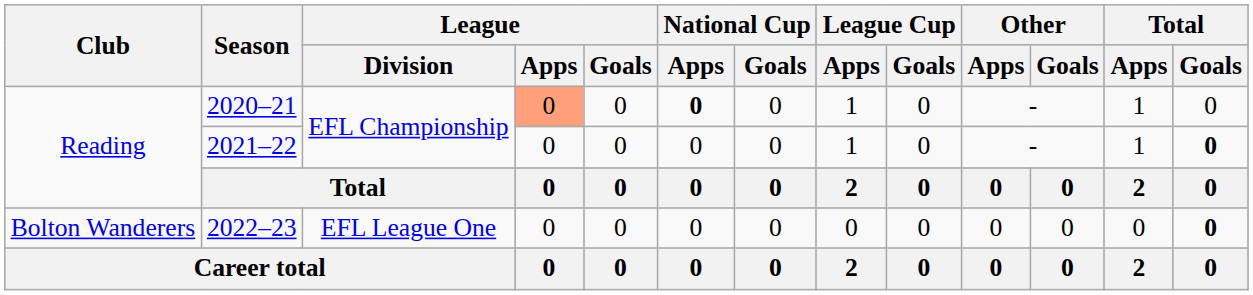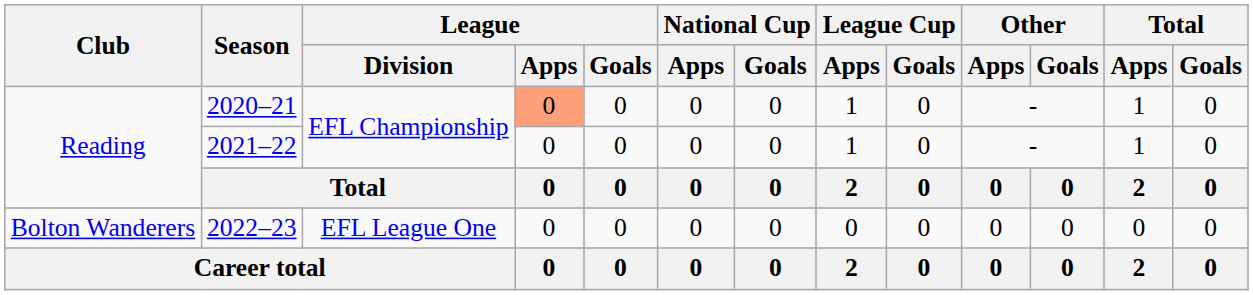(696, 106) bold -> (696, 106) normal
(1211, 146) bold -> (1211, 146) normal
(1211, 227) bold -> (1211, 227) normal
